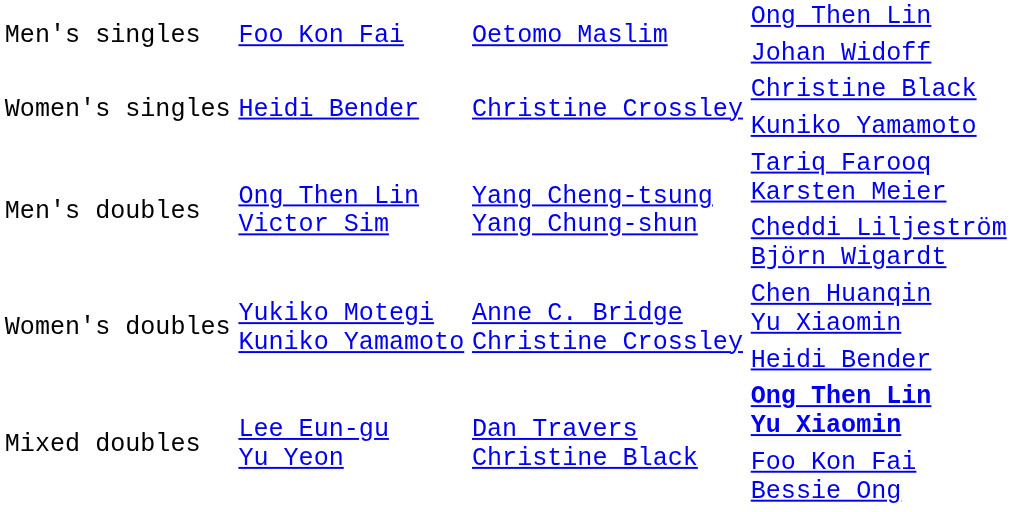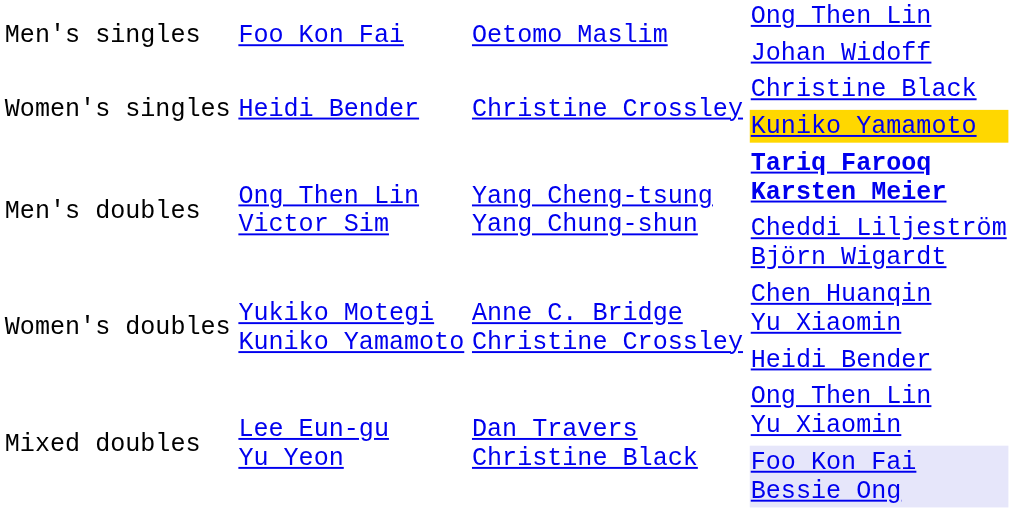(864, 126) no background -> (864, 126) gold background
(849, 177) normal -> (849, 177) bold
(841, 411) bold -> (841, 411) normal
(834, 477) no background -> (834, 477) lavender background
